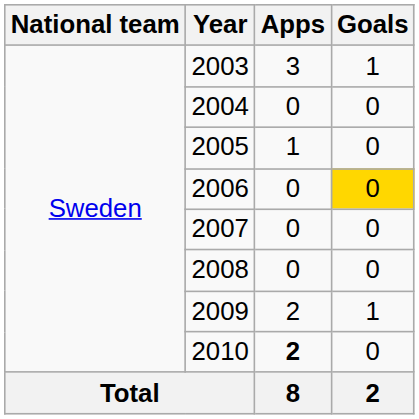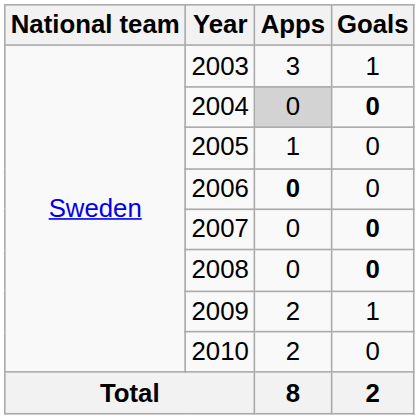(293, 106) no background -> (293, 106) lightgrey background
(373, 106) normal -> (373, 106) bold
(293, 188) normal -> (293, 188) bold
(373, 188) gold background -> (373, 188) no background
(373, 229) normal -> (373, 229) bold
(373, 270) normal -> (373, 270) bold
(293, 351) bold -> (293, 351) normal
